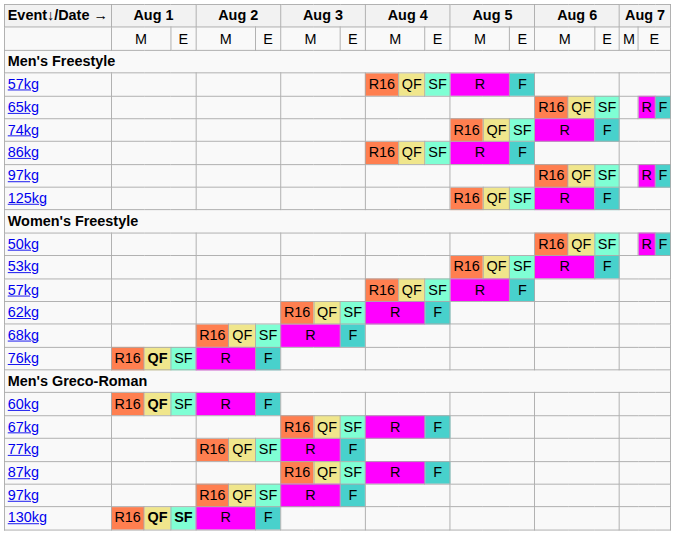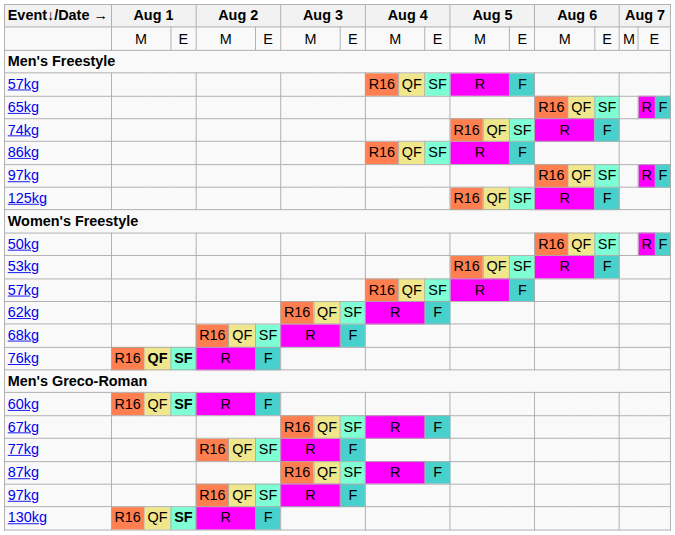(183, 358) normal -> (183, 358) bold
(157, 404) bold -> (157, 404) normal
(183, 404) normal -> (183, 404) bold
(157, 518) bold -> (157, 518) normal
